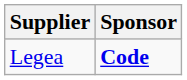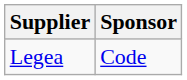(125, 56) bold -> (123, 56) normal
